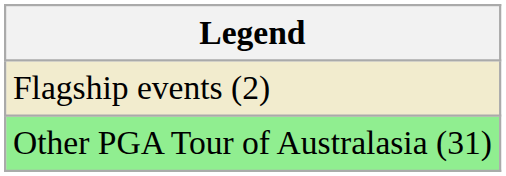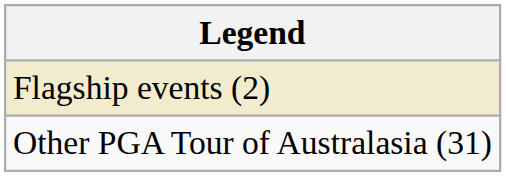(252, 143) lightgreen background -> (252, 143) no background
